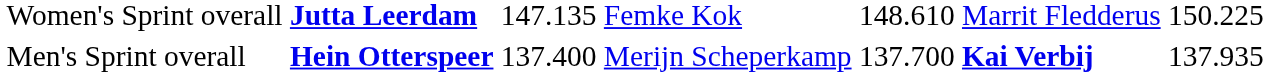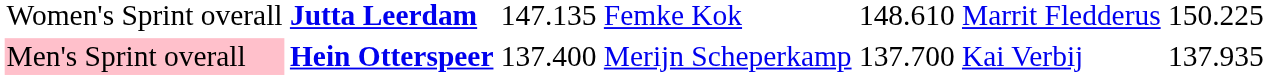(126, 56) no background -> (126, 56) pink background
(1028, 56) bold -> (1023, 56) normal
